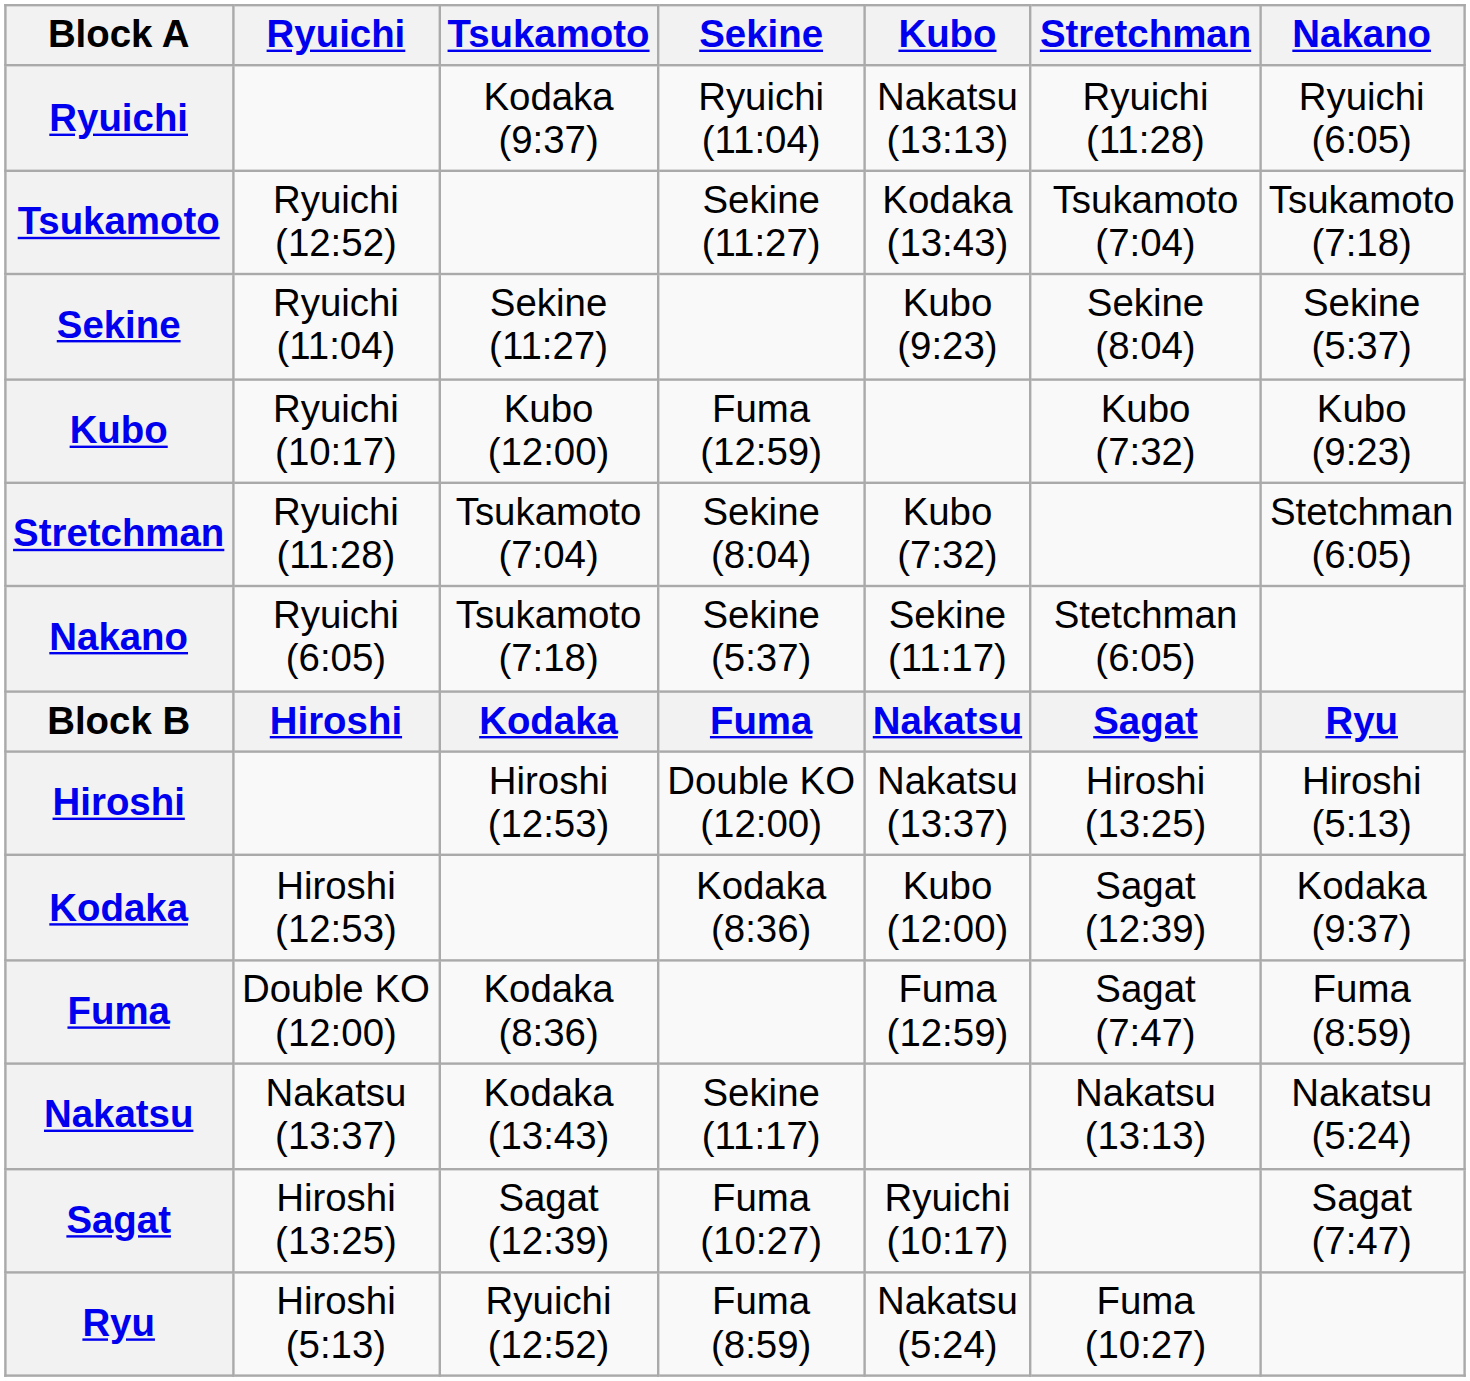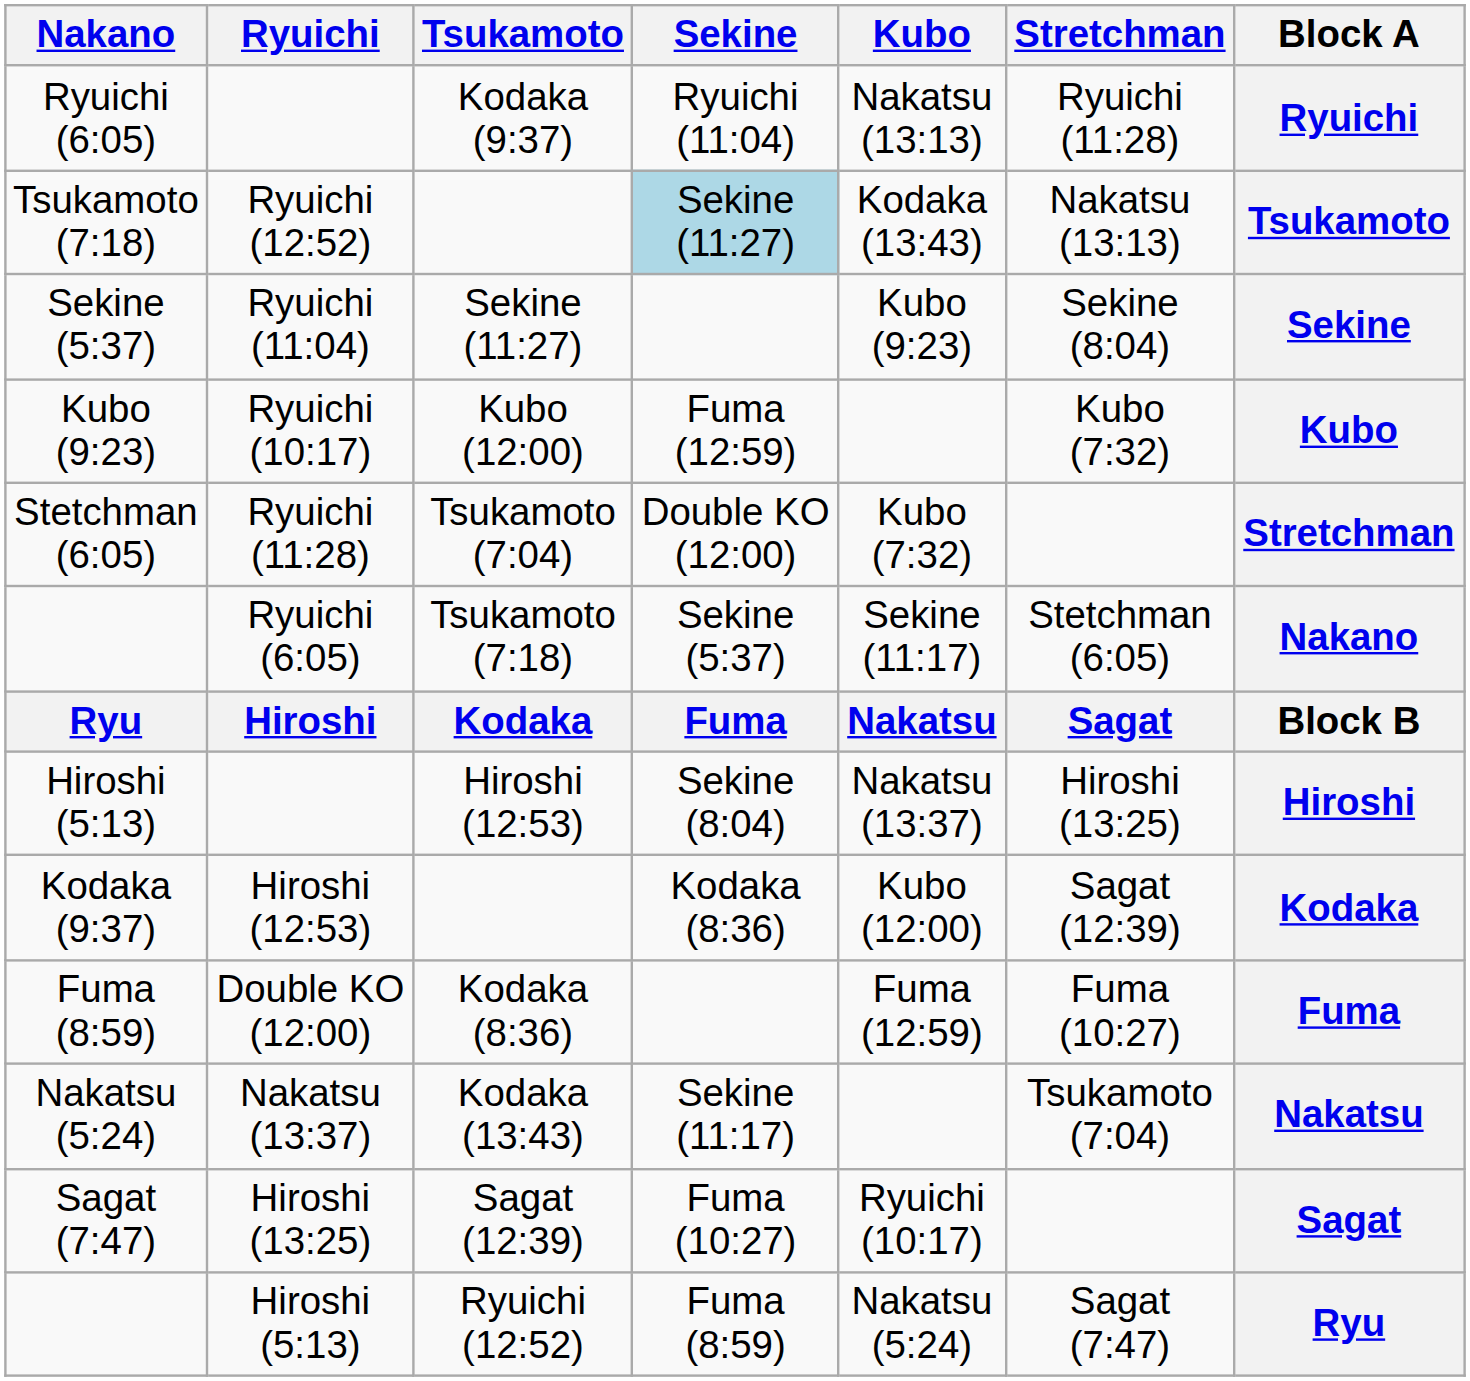columns swapped: (119, 34) <-> (1362, 34)
(761, 221) no background -> (736, 221) lightblue background
(1146, 221) Tsukamoto (7:04) -> (1120, 221) Nakatsu (13:13)
(761, 533) Sekine (8:04) -> (736, 533) Double KO (12:00)
(761, 802) Double KO (12:00) -> (736, 802) Sekine (8:04)
(1146, 1011) Sagat (7:47) -> (1120, 1011) Fuma (10:27)
(1145, 1115) Nakatsu (13:13) -> (1120, 1115) Tsukamoto (7:04)
(1145, 1323) Fuma (10:27) -> (1120, 1323) Sagat (7:47)
